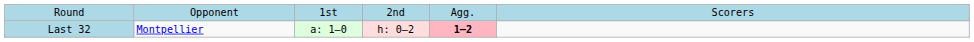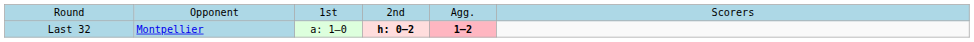(170, 29) no background -> (170, 29) lightblue background
(396, 29) normal -> (396, 29) bold
